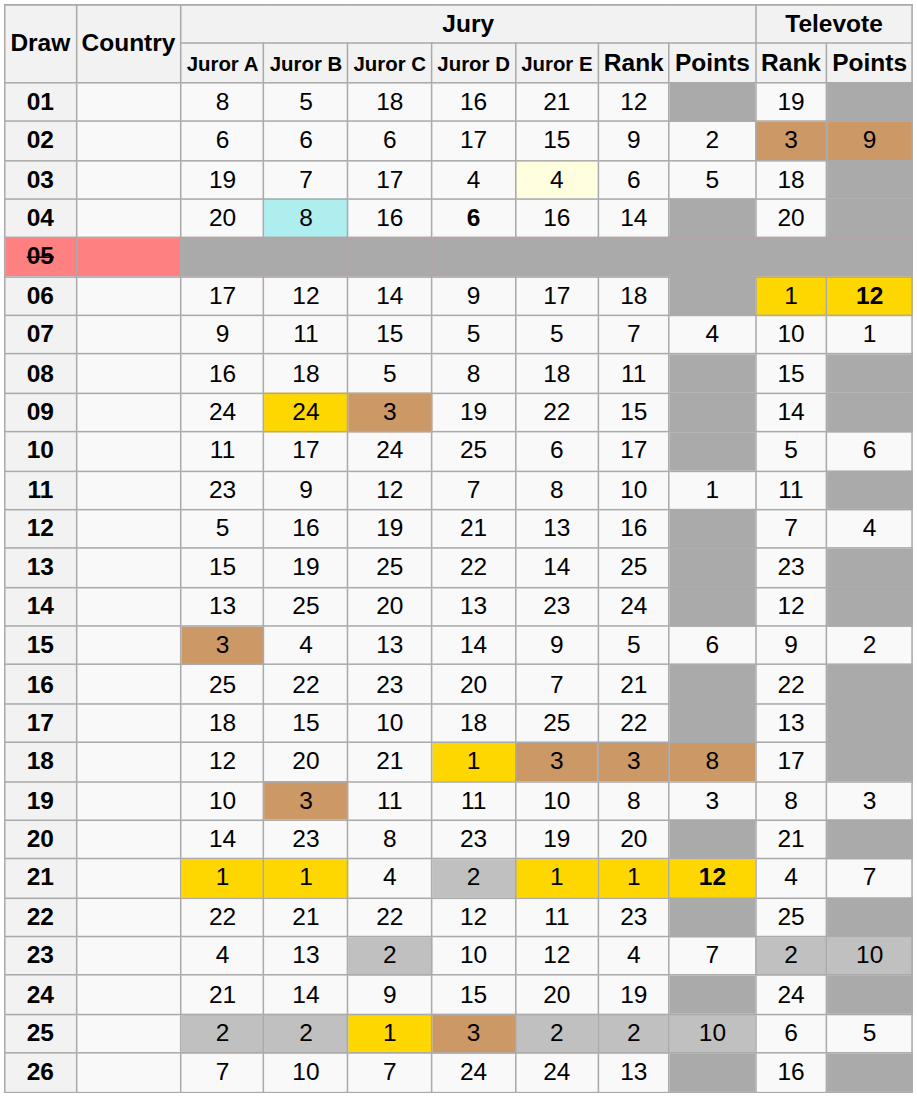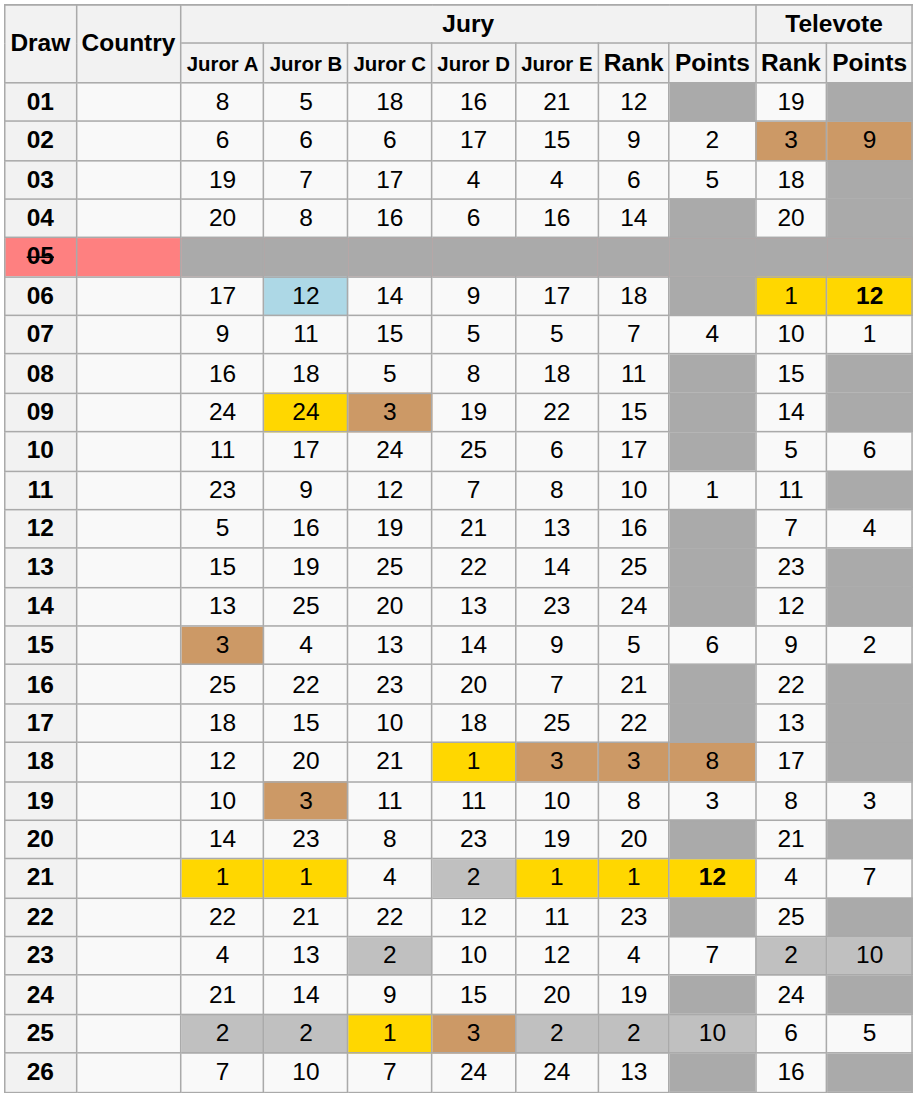(557, 179) lightyellow background -> (557, 179) no background
(306, 218) paleturquoise background -> (306, 218) no background
(474, 218) bold -> (474, 218) normal
(306, 295) no background -> (306, 295) lightblue background
